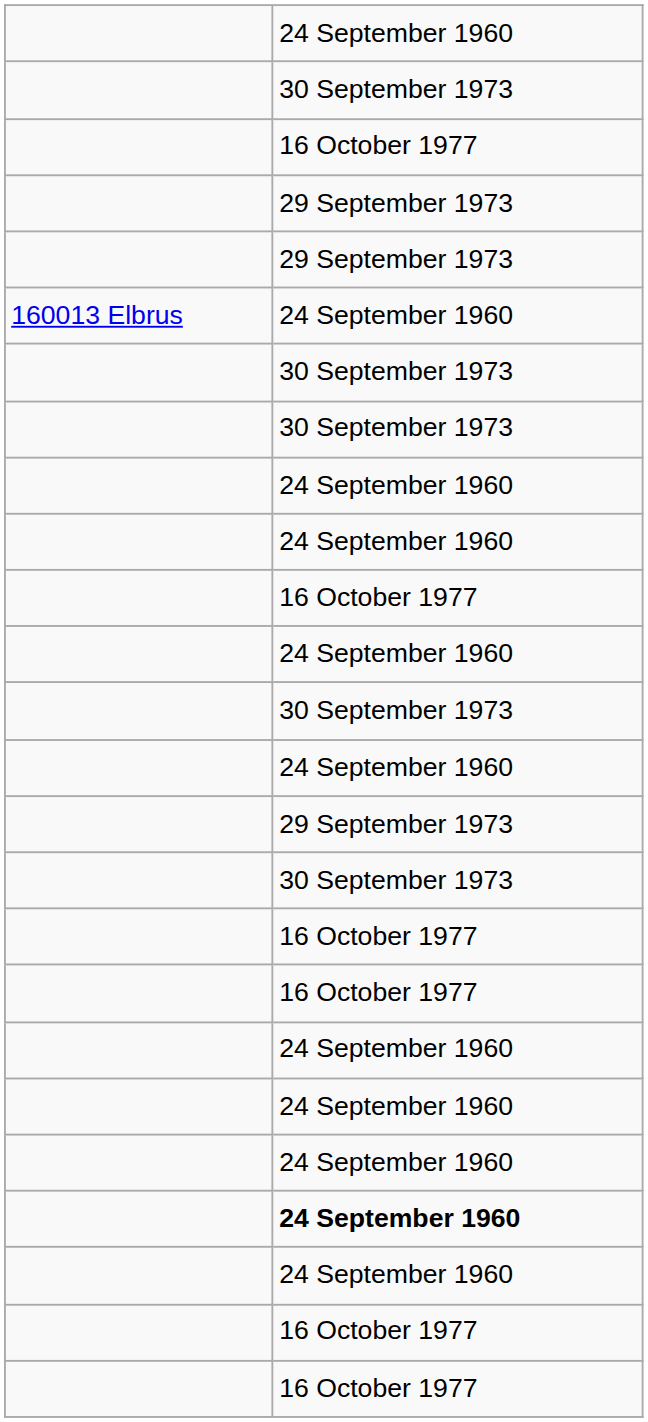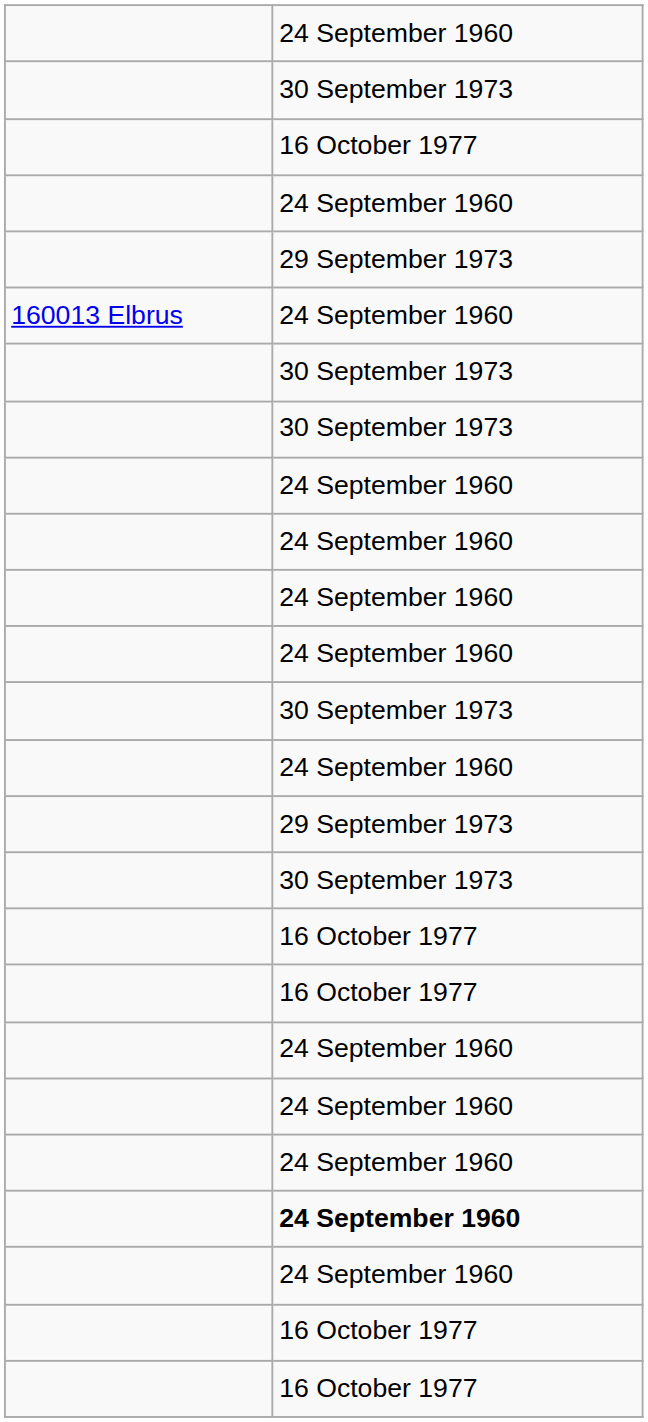(396, 202) 29 September 1973 -> (396, 202) 24 September 1960
(378, 597) 16 October 1977 -> (396, 597) 24 September 1960
